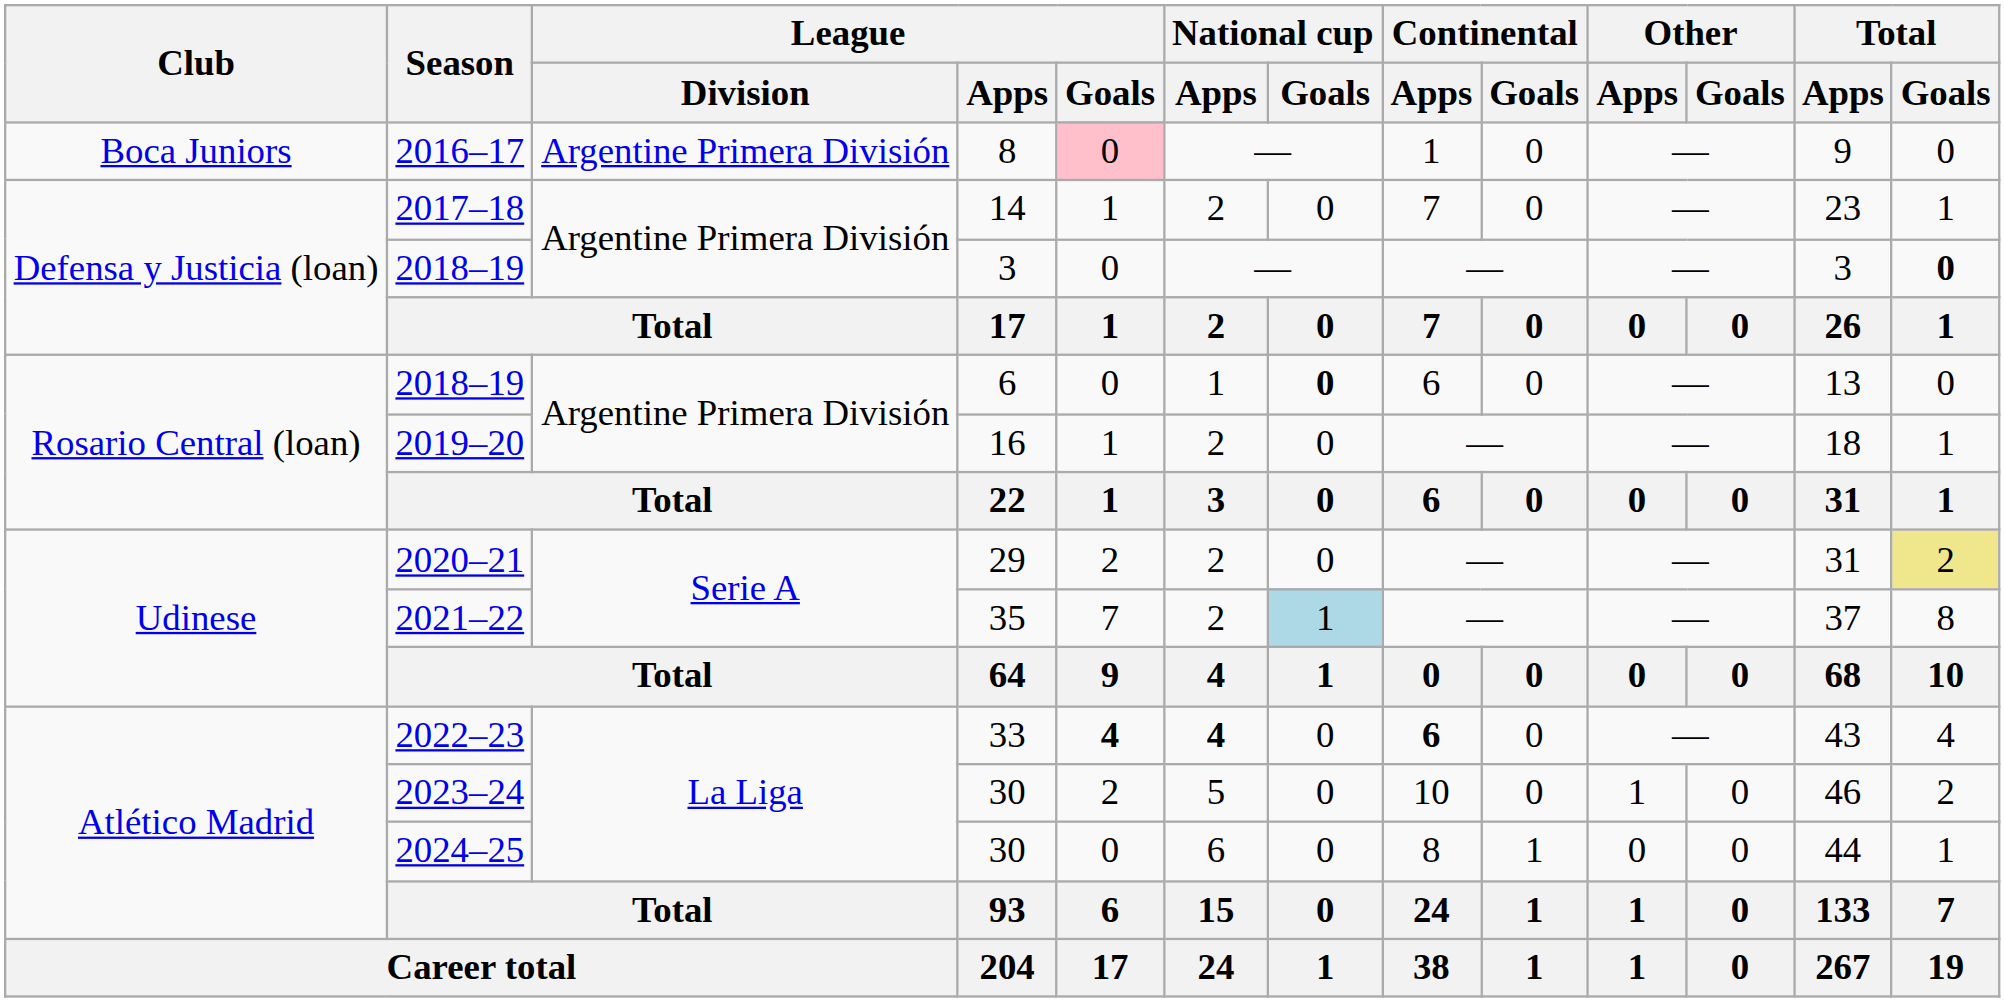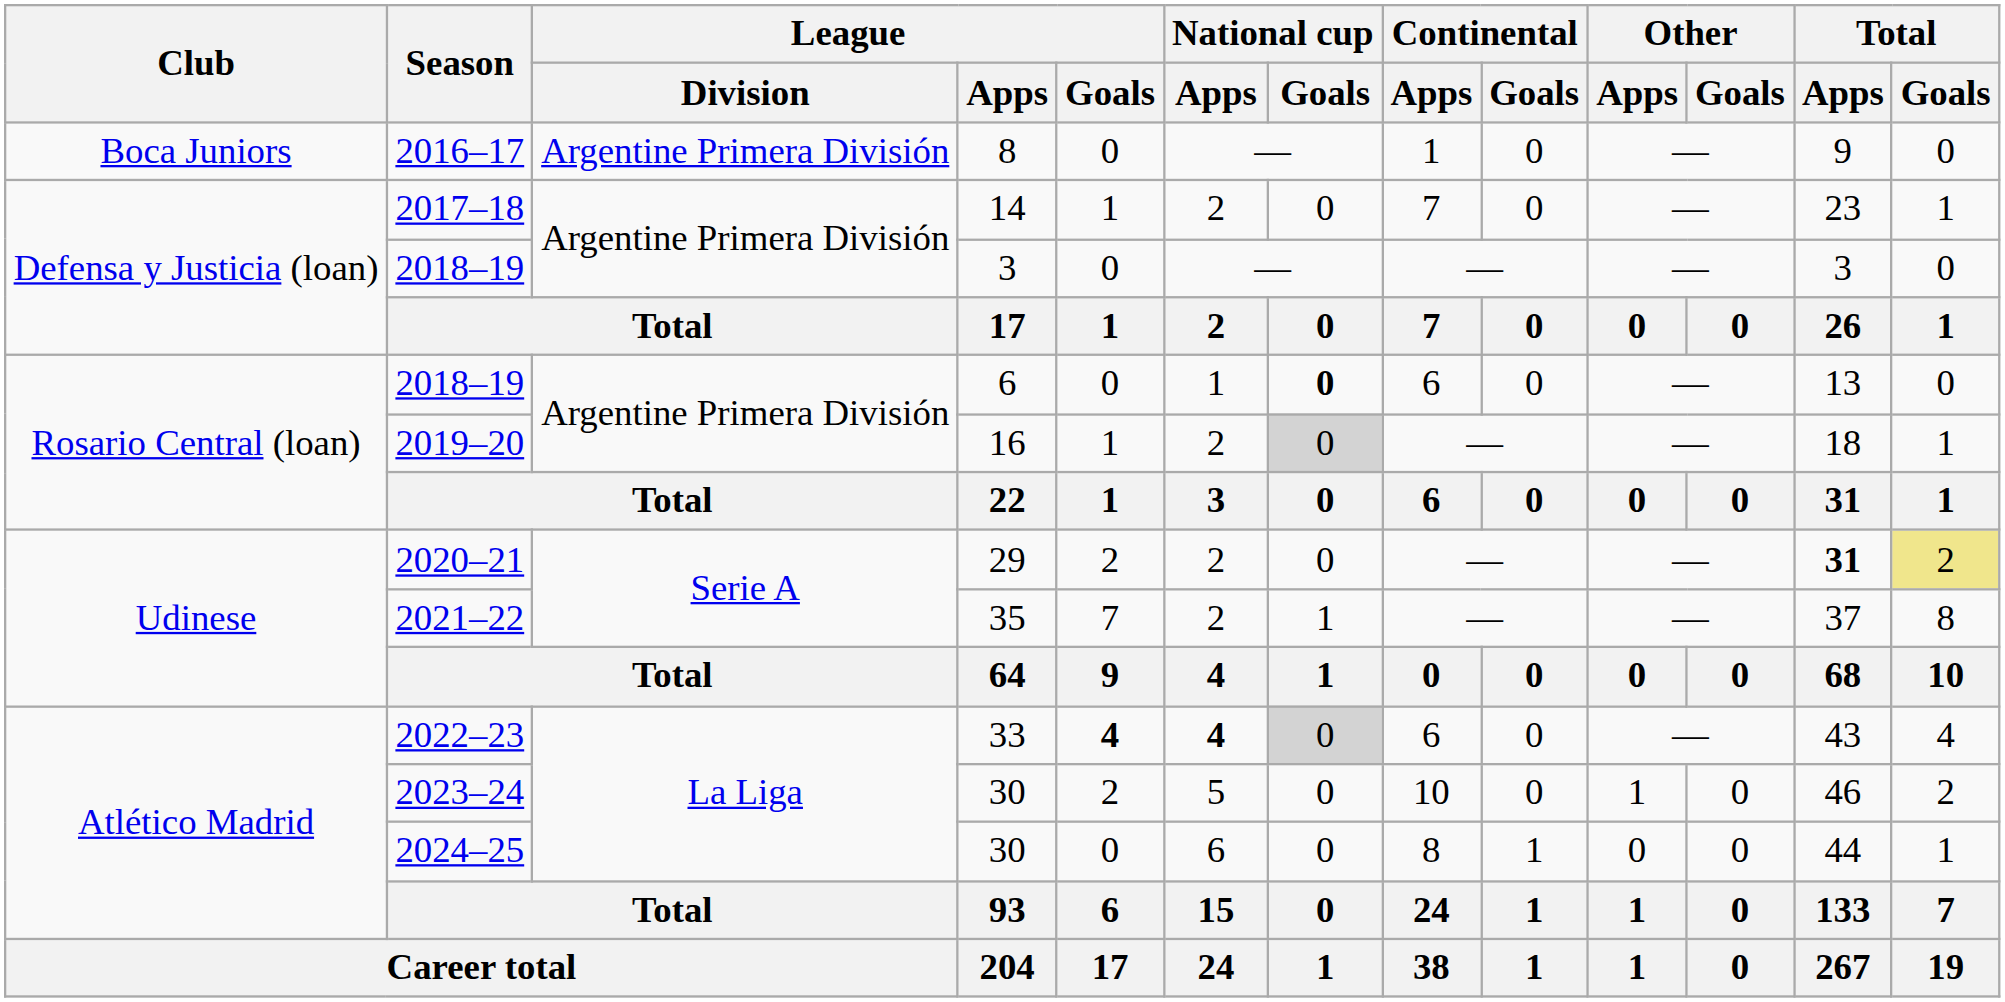(1110, 150) pink background -> (1110, 150) no background
(1946, 267) bold -> (1946, 267) normal
(1325, 442) no background -> (1325, 442) lightgrey background
(1843, 558) normal -> (1843, 558) bold
(1325, 617) lightblue background -> (1325, 617) no background
(1325, 734) no background -> (1325, 734) lightgrey background
(1431, 734) bold -> (1431, 734) normal
